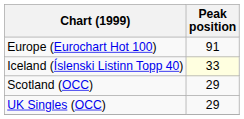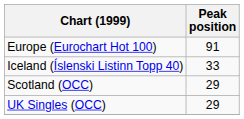(213, 66) lightyellow background -> (213, 66) no background
